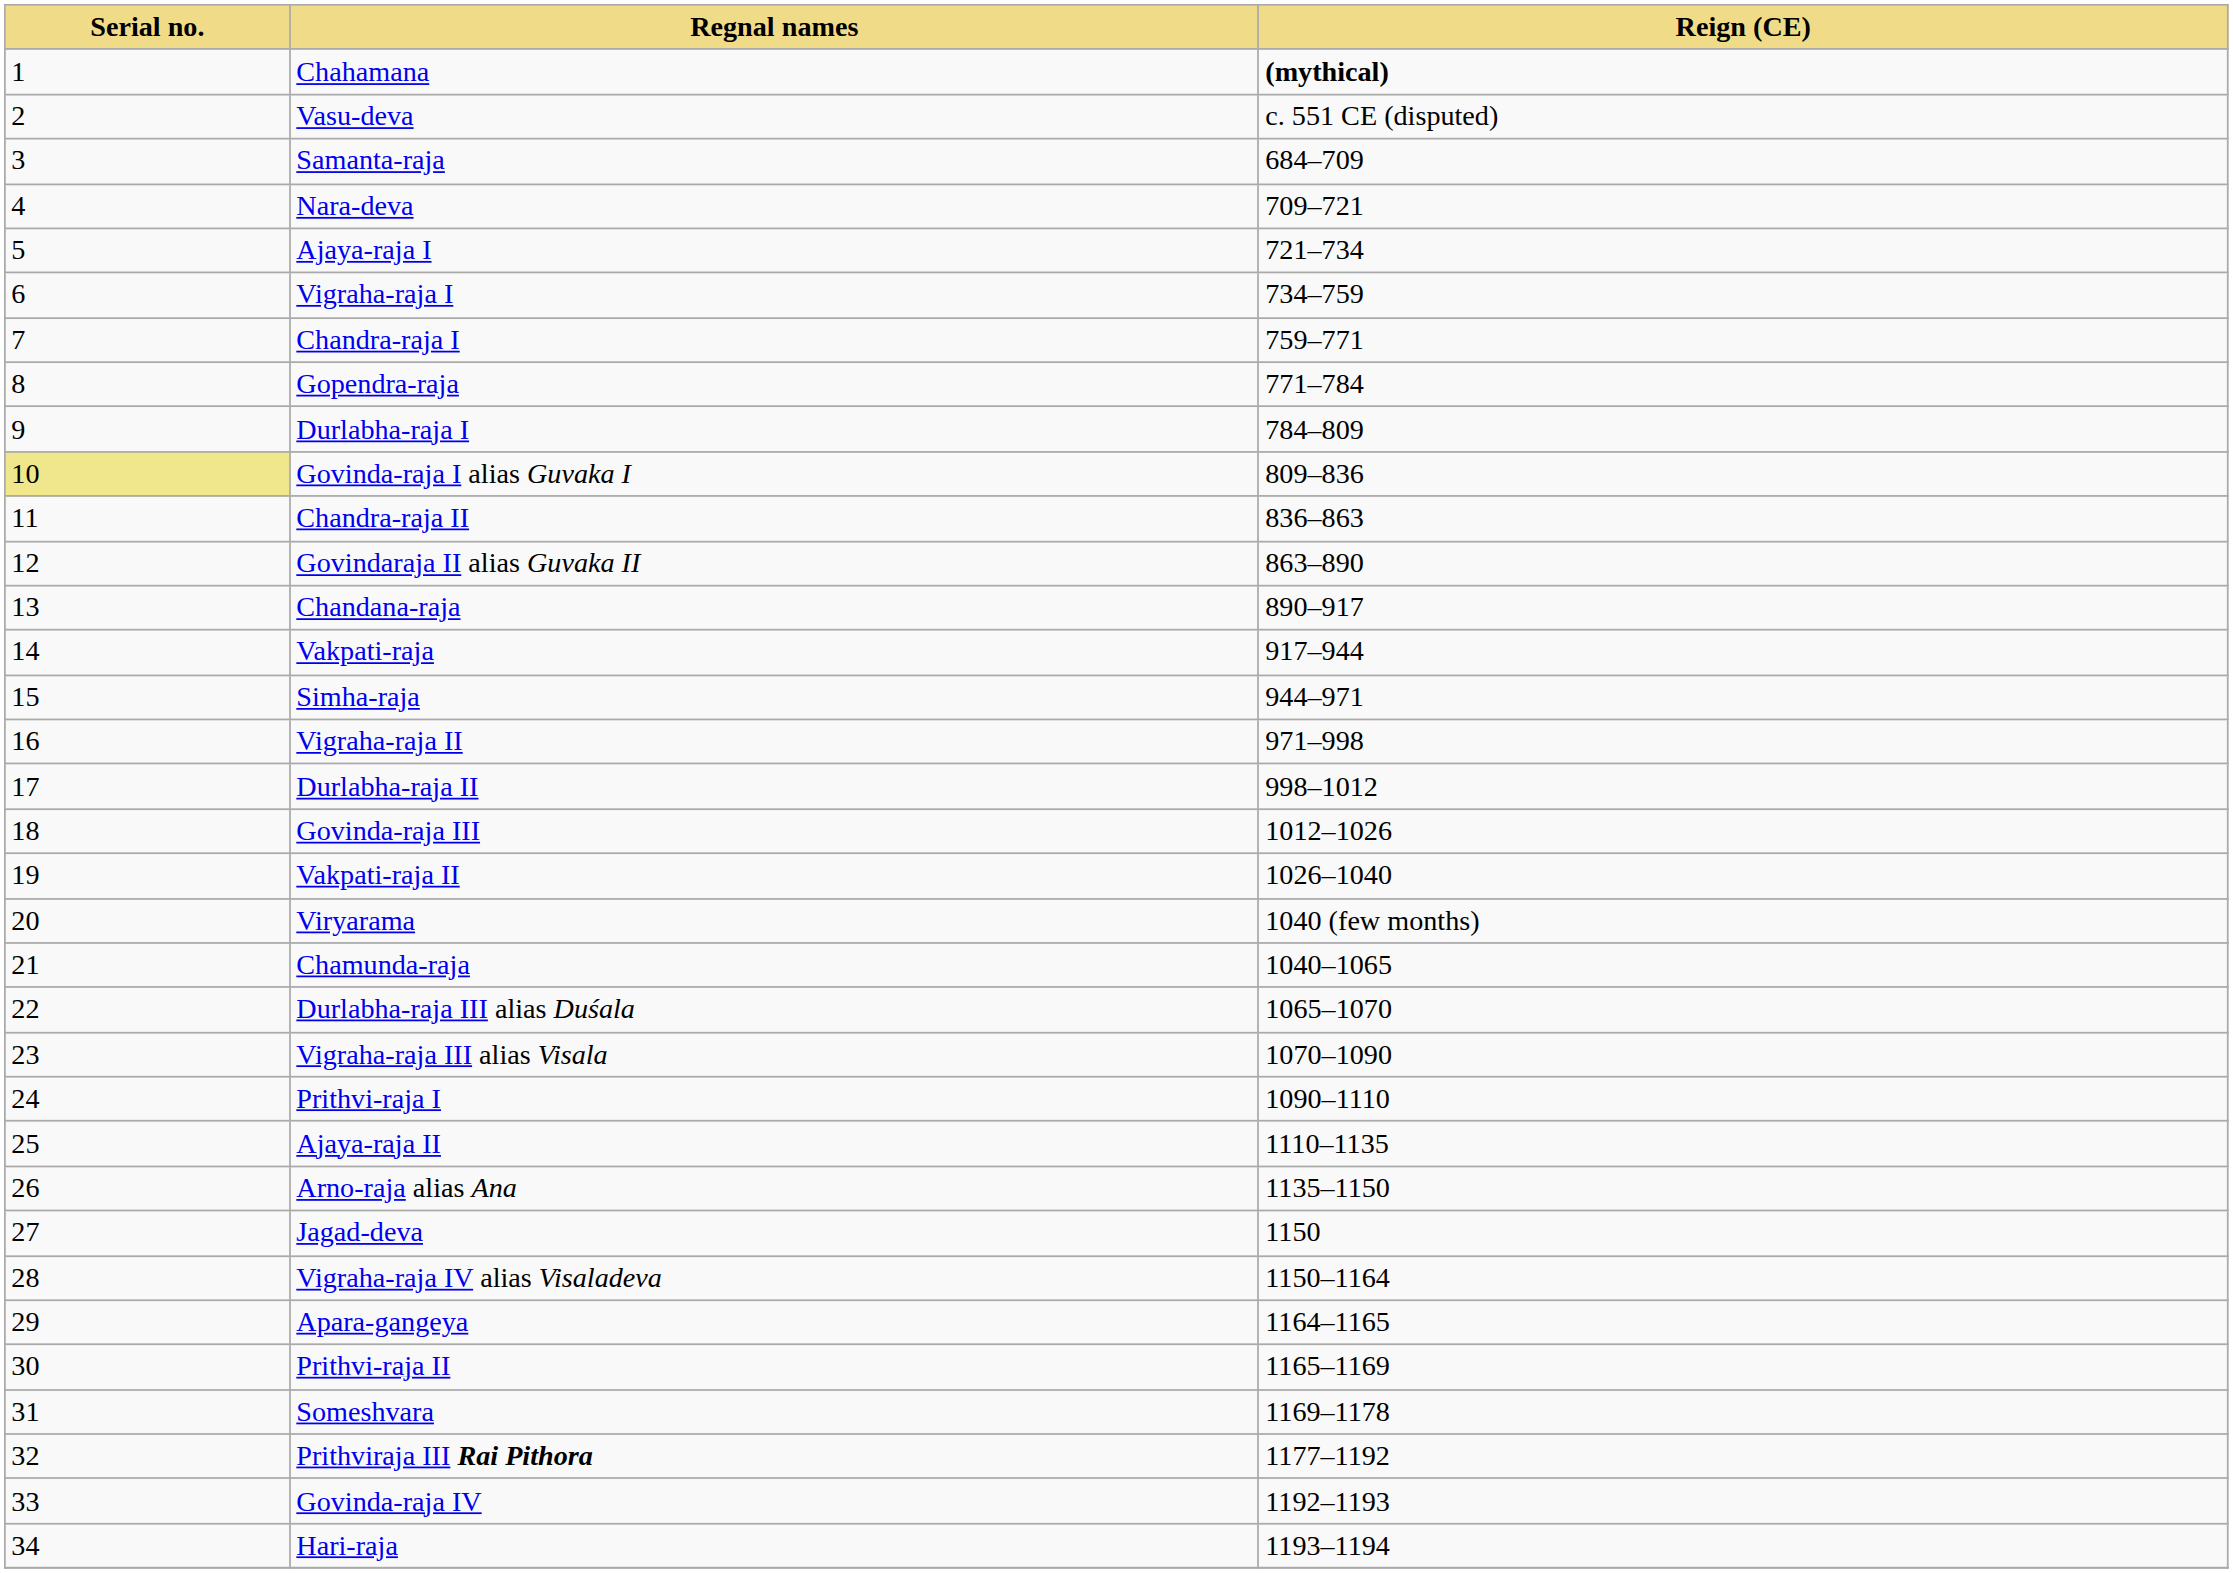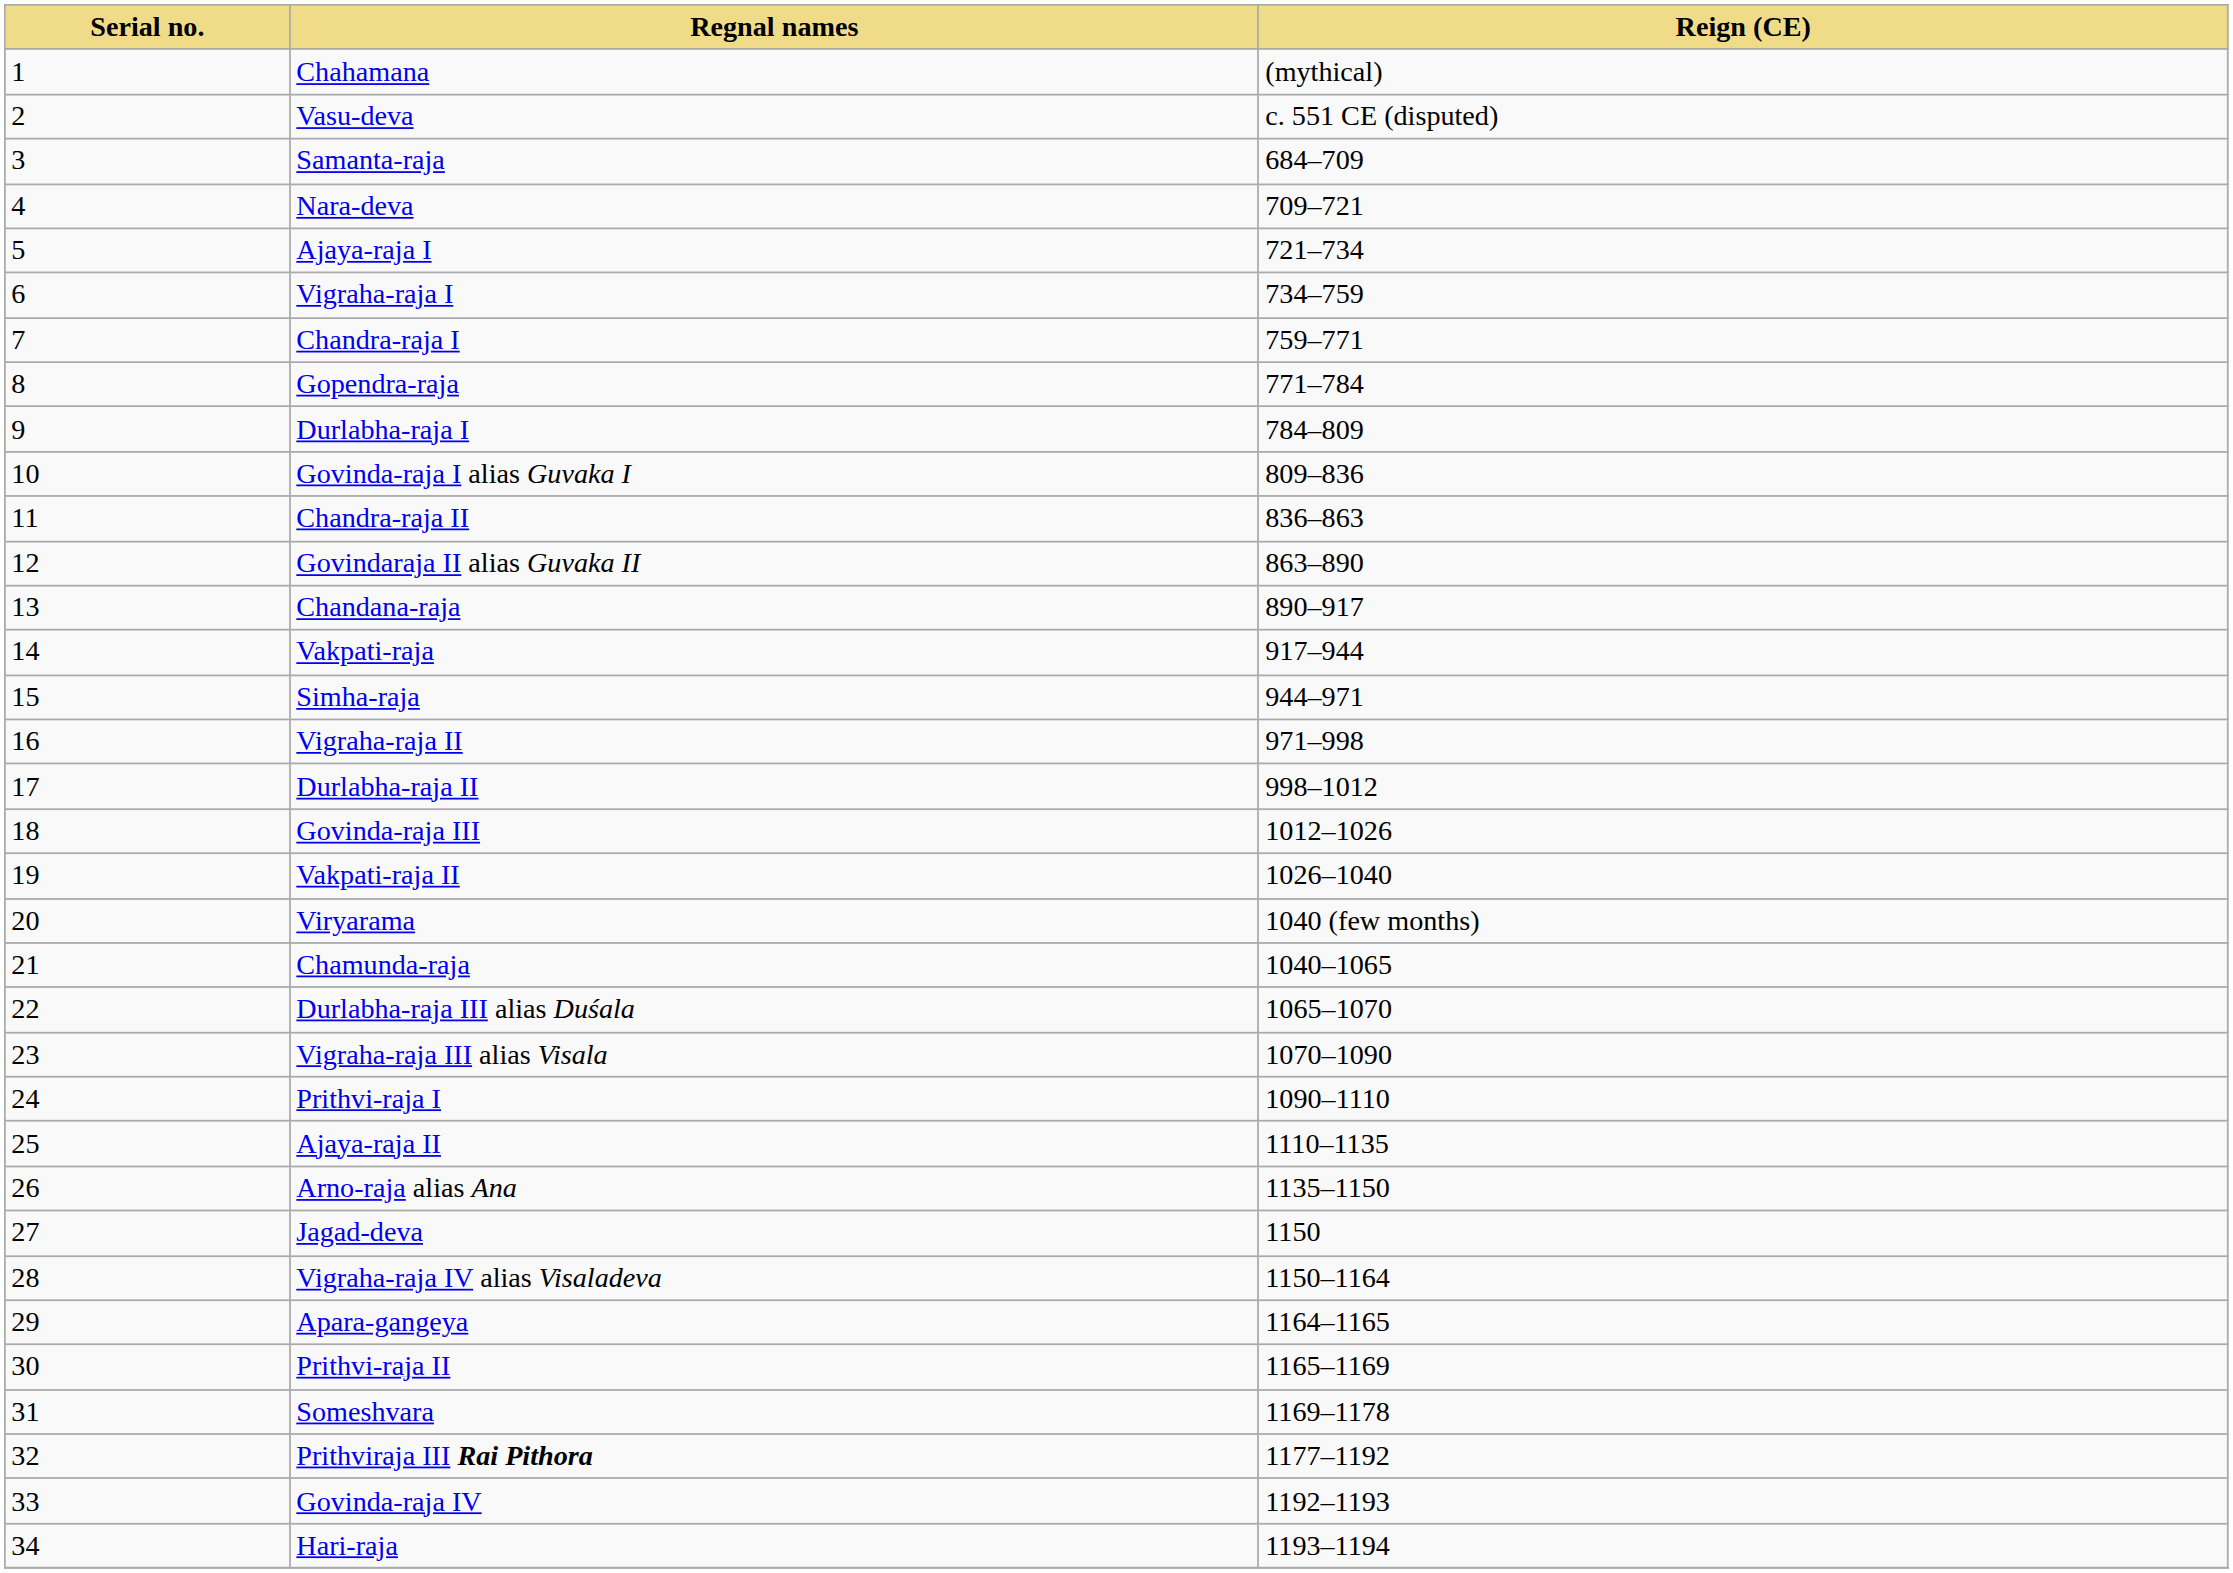(1327, 71) bold -> (1324, 71) normal
(25, 473) khaki background -> (25, 473) no background
